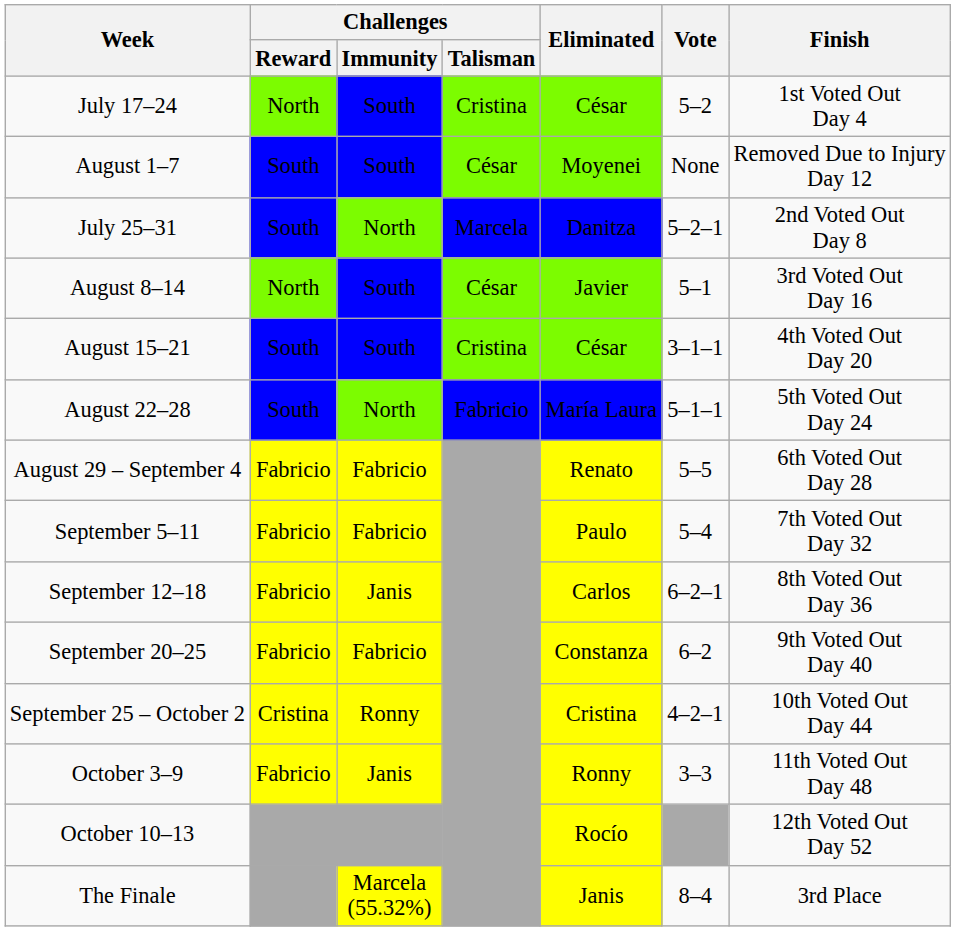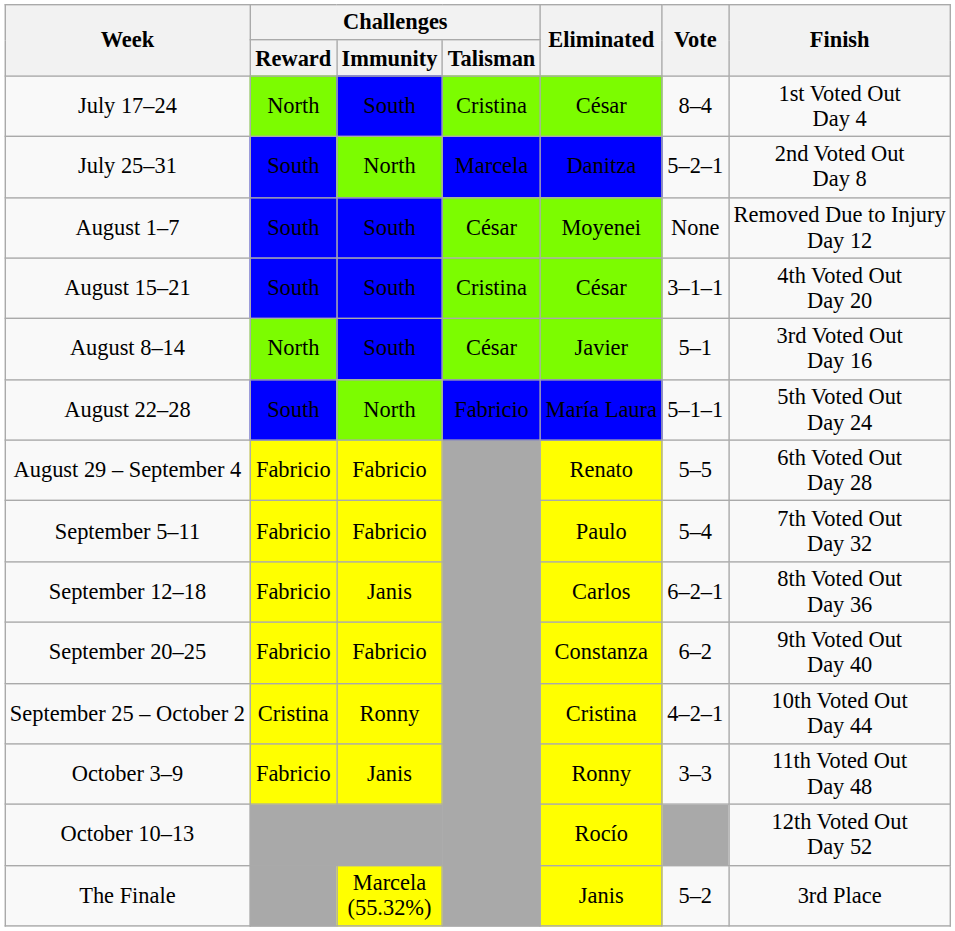(695, 105) 5–2 -> (695, 105) 8–4
rows swapped: (127, 227) <-> (127, 166)
rows swapped: (127, 288) <-> (127, 348)
(695, 895) 8–4 -> (695, 895) 5–2
